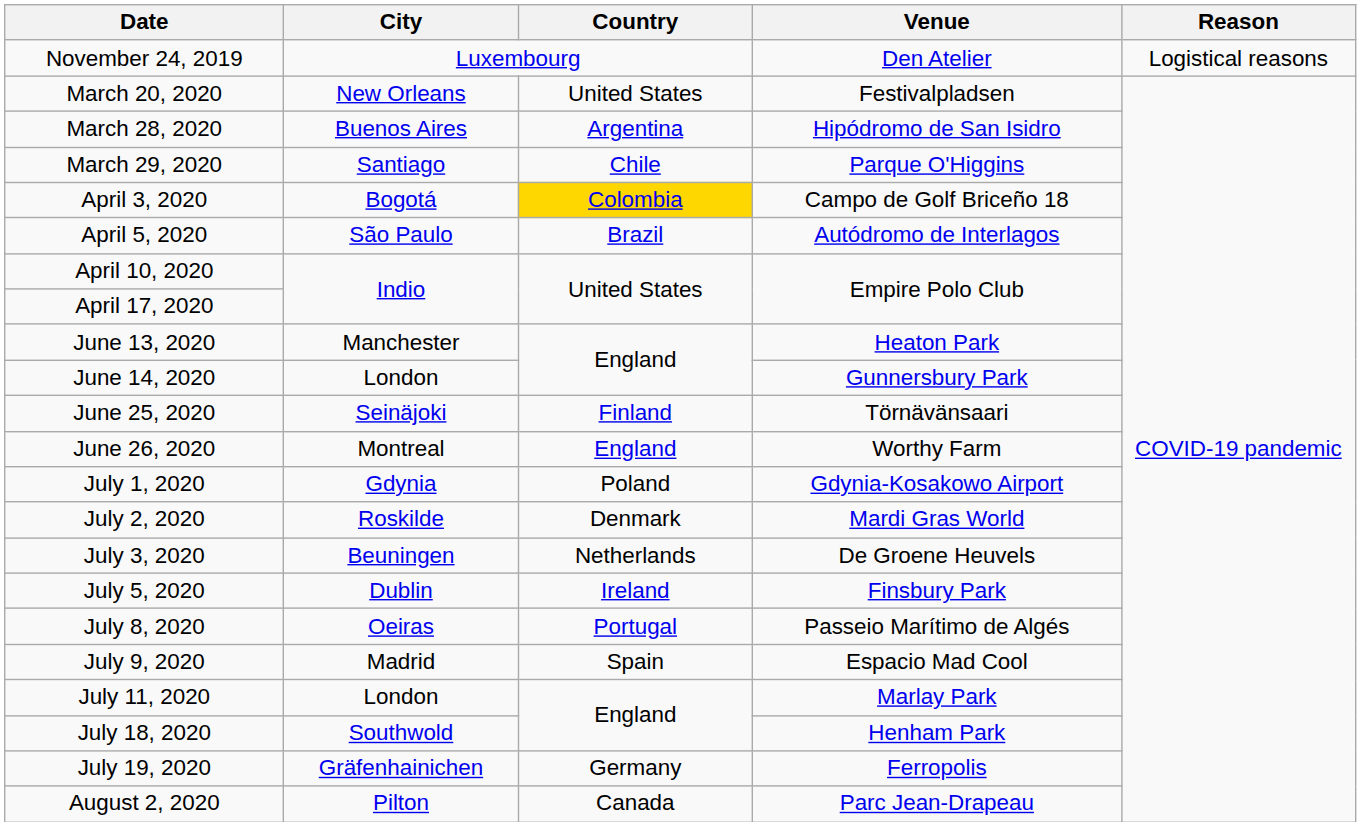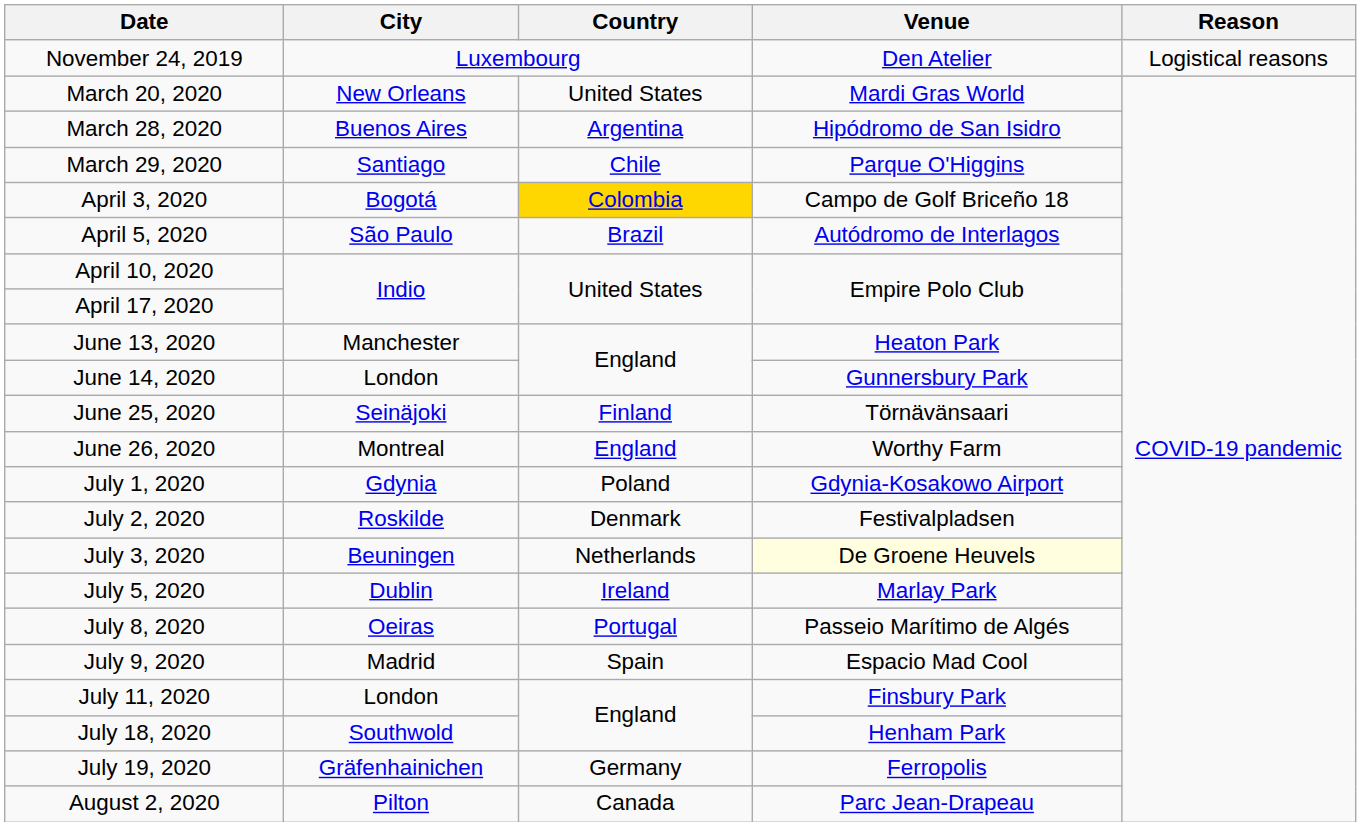(937, 93) Festivalpladsen -> (937, 93) Mardi Gras World
(937, 519) Mardi Gras World -> (937, 519) Festivalpladsen
(937, 555) no background -> (937, 555) lightyellow background
(937, 590) Finsbury Park -> (937, 590) Marlay Park
(937, 697) Marlay Park -> (937, 697) Finsbury Park
